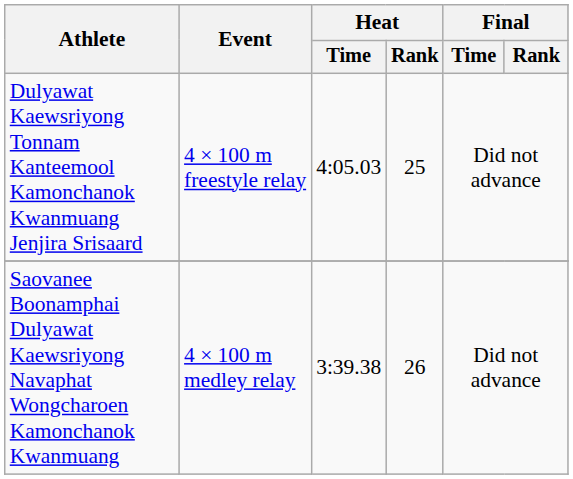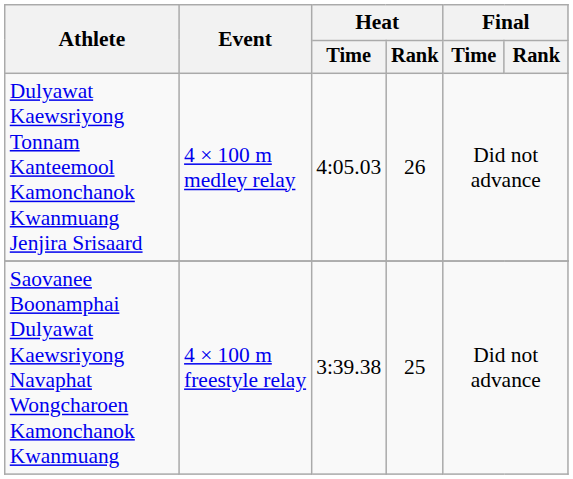(245, 167) 4 × 100 m freestyle relay -> (240, 167) 4 × 100 m medley relay
(415, 167) 25 -> (415, 167) 26
(240, 367) 4 × 100 m medley relay -> (245, 367) 4 × 100 m freestyle relay
(415, 367) 26 -> (415, 367) 25
